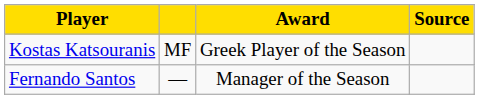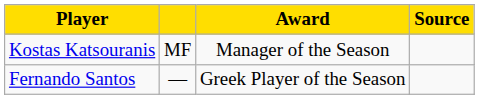(303, 49) Greek Player of the Season -> (303, 49) Manager of the Season
(303, 79) Manager of the Season -> (303, 79) Greek Player of the Season
